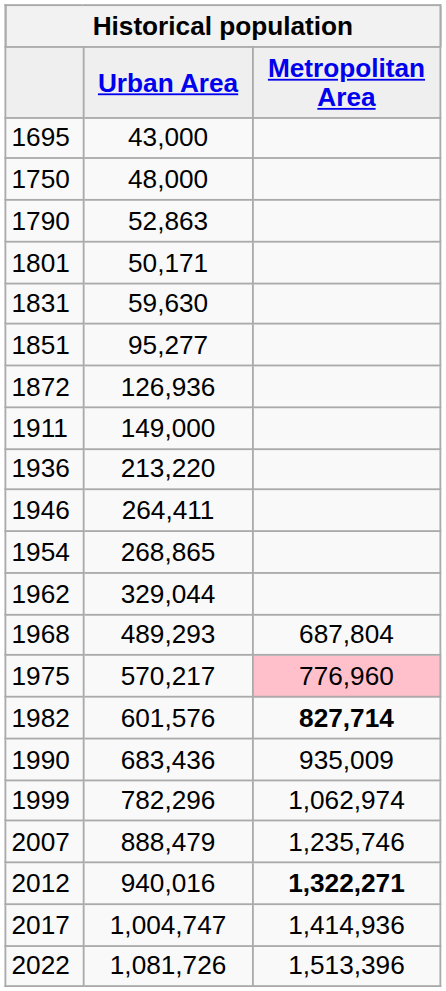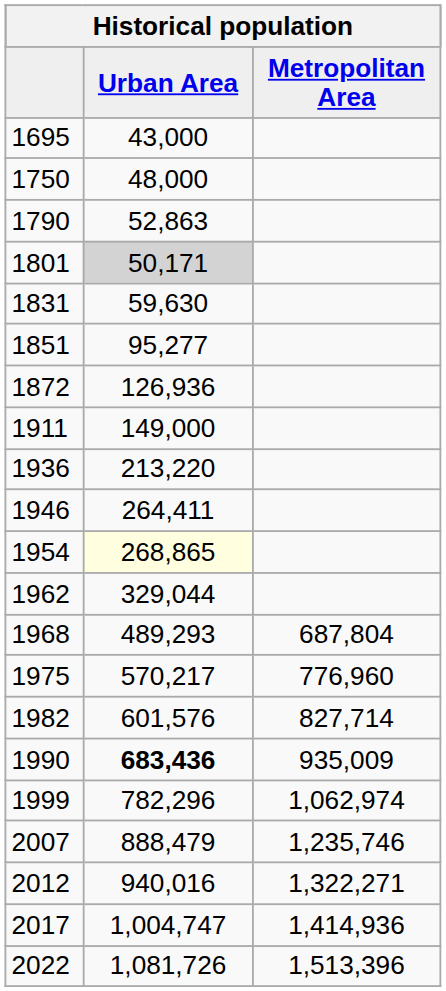(168, 262) no background -> (168, 262) lightgrey background
(168, 552) no background -> (168, 552) lightyellow background
(346, 676) pink background -> (346, 676) no background
(346, 717) bold -> (346, 717) normal
(168, 759) normal -> (168, 759) bold
(346, 883) bold -> (346, 883) normal
